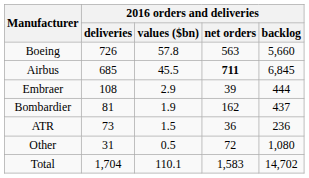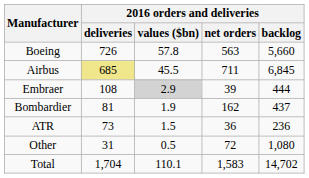(108, 70) no background -> (108, 70) khaki background
(230, 70) bold -> (230, 70) normal
(168, 88) no background -> (168, 88) lightgrey background
